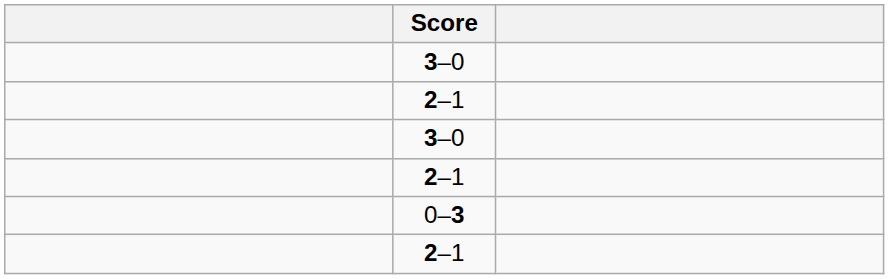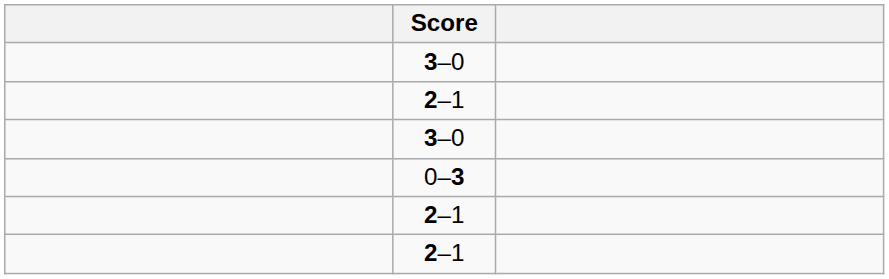(444, 176) 2–1 -> (444, 176) 0–3
(444, 215) 0–3 -> (444, 215) 2–1
